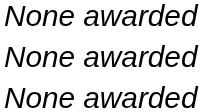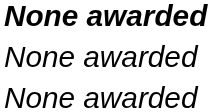(101, 16) normal -> (106, 16) bold
